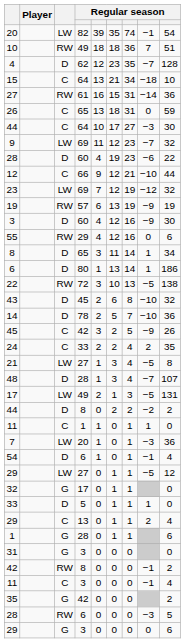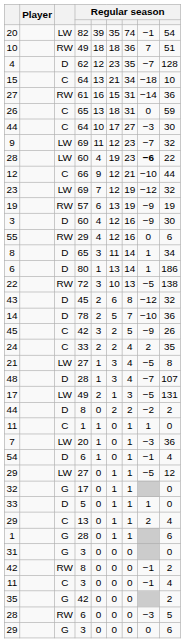(65, 158) D -> (65, 158) LW
(148, 158) normal -> (148, 158) bold
(148, 300) −10 -> (148, 300) −12
